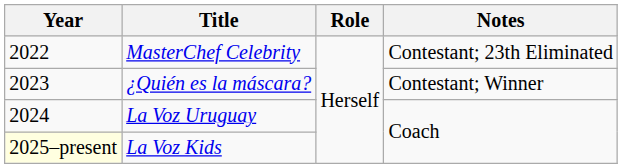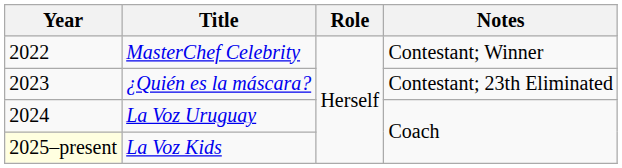(501, 52) Contestant; 23th Eliminated -> (466, 52) Contestant; Winner
(466, 83) Contestant; Winner -> (501, 83) Contestant; 23th Eliminated
